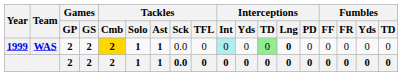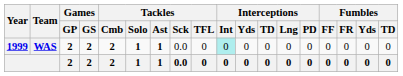(112, 46) gold background -> (112, 46) no background
(267, 46) lightgreen background -> (267, 46) no background
(289, 46) bold -> (289, 46) normal
